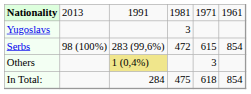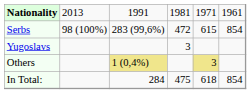rows swapped: (18, 46) <-> (28, 29)
(214, 63) no background -> (214, 63) khaki background
